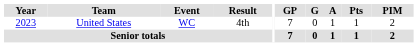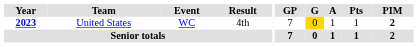(26, 23) normal -> (26, 23) bold
(315, 23) no background -> (315, 23) gold background
(392, 23) normal -> (392, 23) bold
